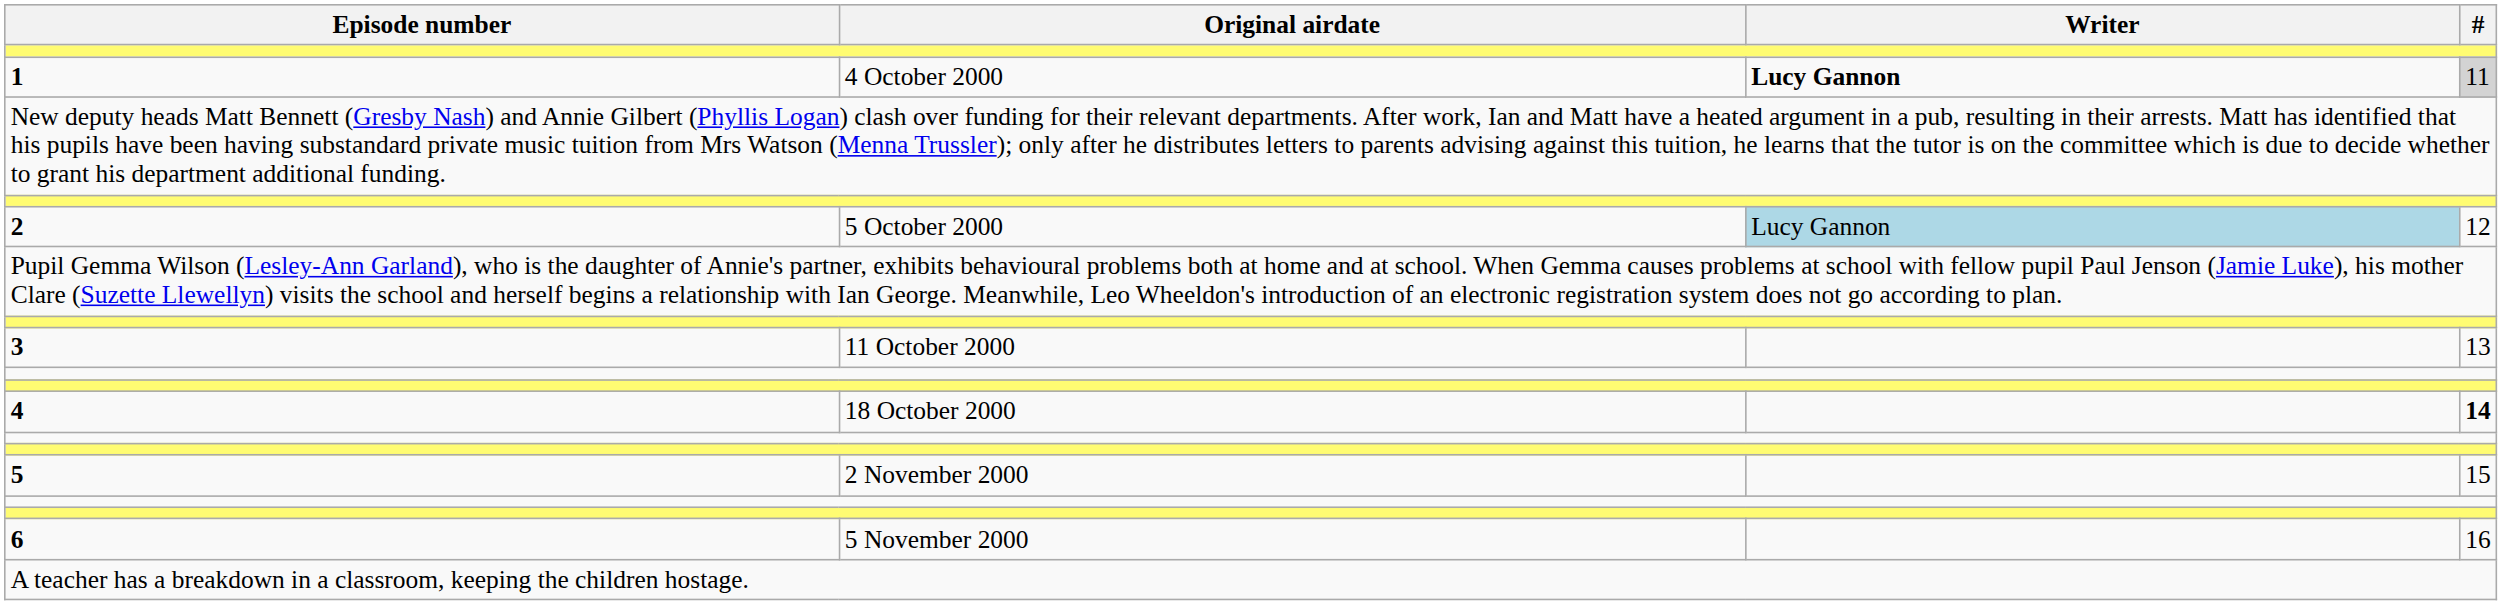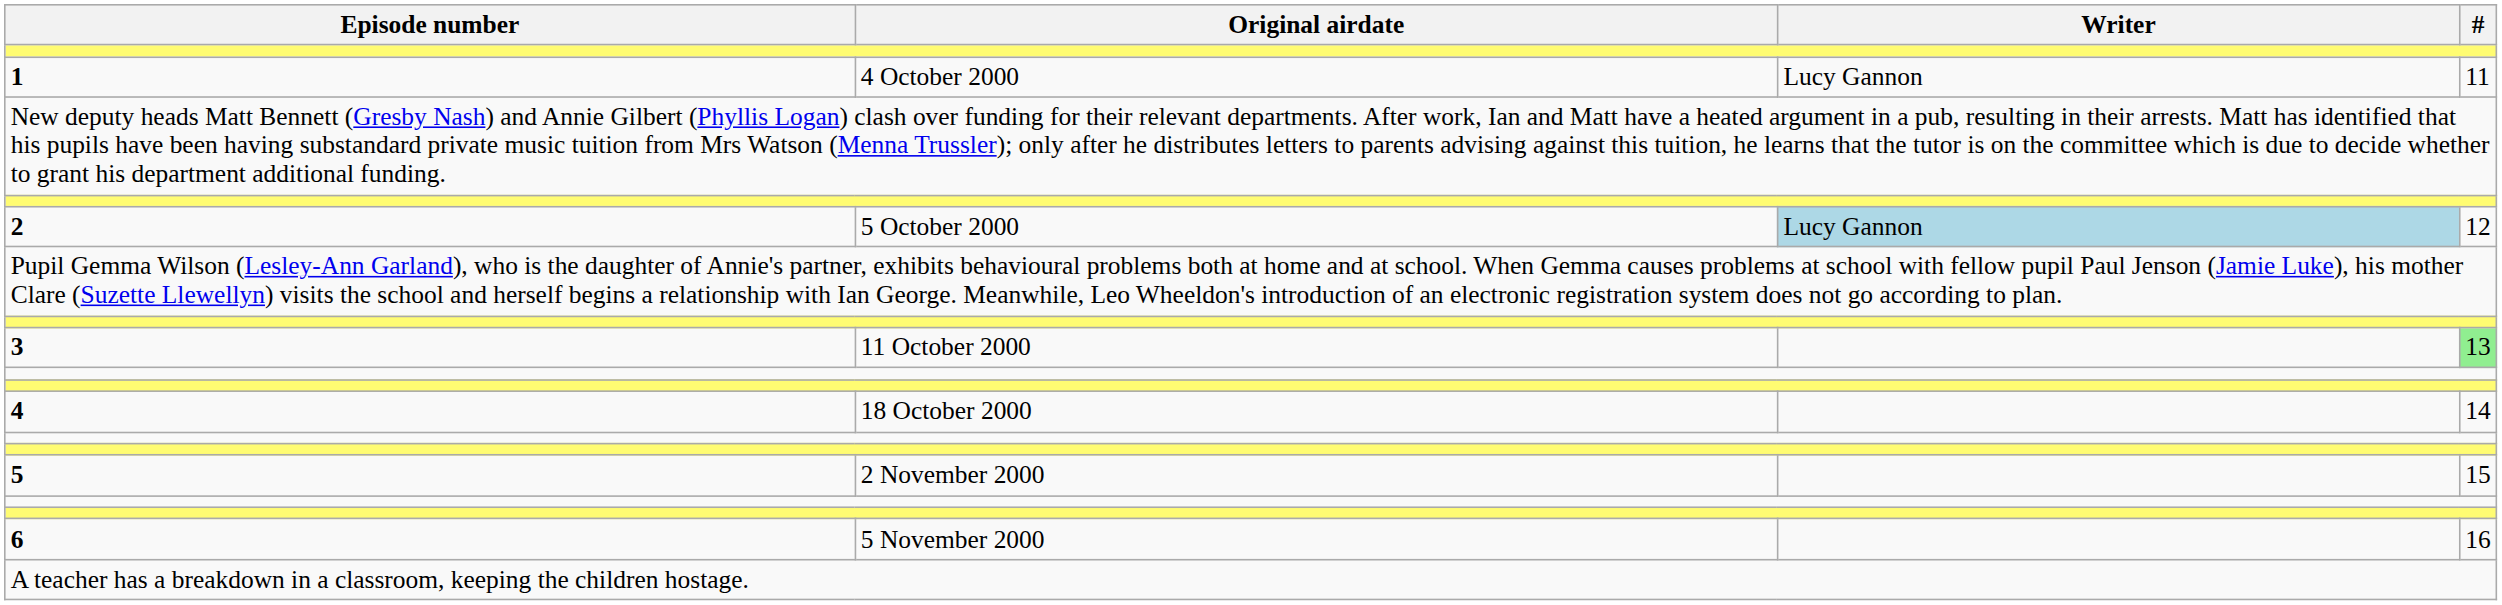(1826, 76) bold -> (1853, 76) normal
(2478, 76) lightgrey background -> (2478, 76) no background
(2478, 347) no background -> (2478, 347) lightgreen background
(2478, 411) bold -> (2478, 411) normal
